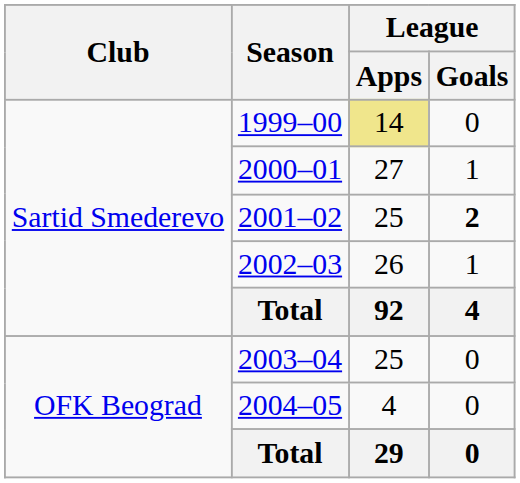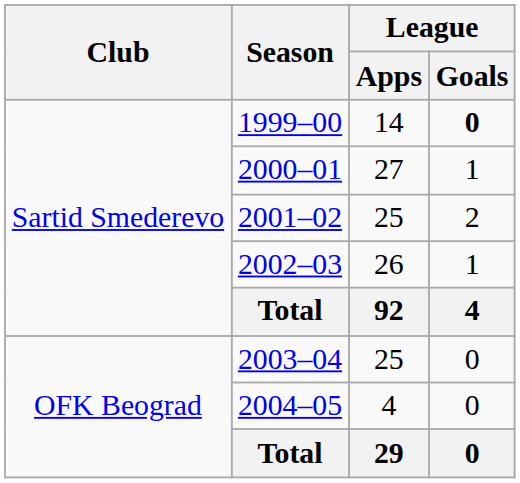(389, 122) khaki background -> (389, 122) no background
(472, 122) normal -> (472, 122) bold
(472, 216) bold -> (472, 216) normal
